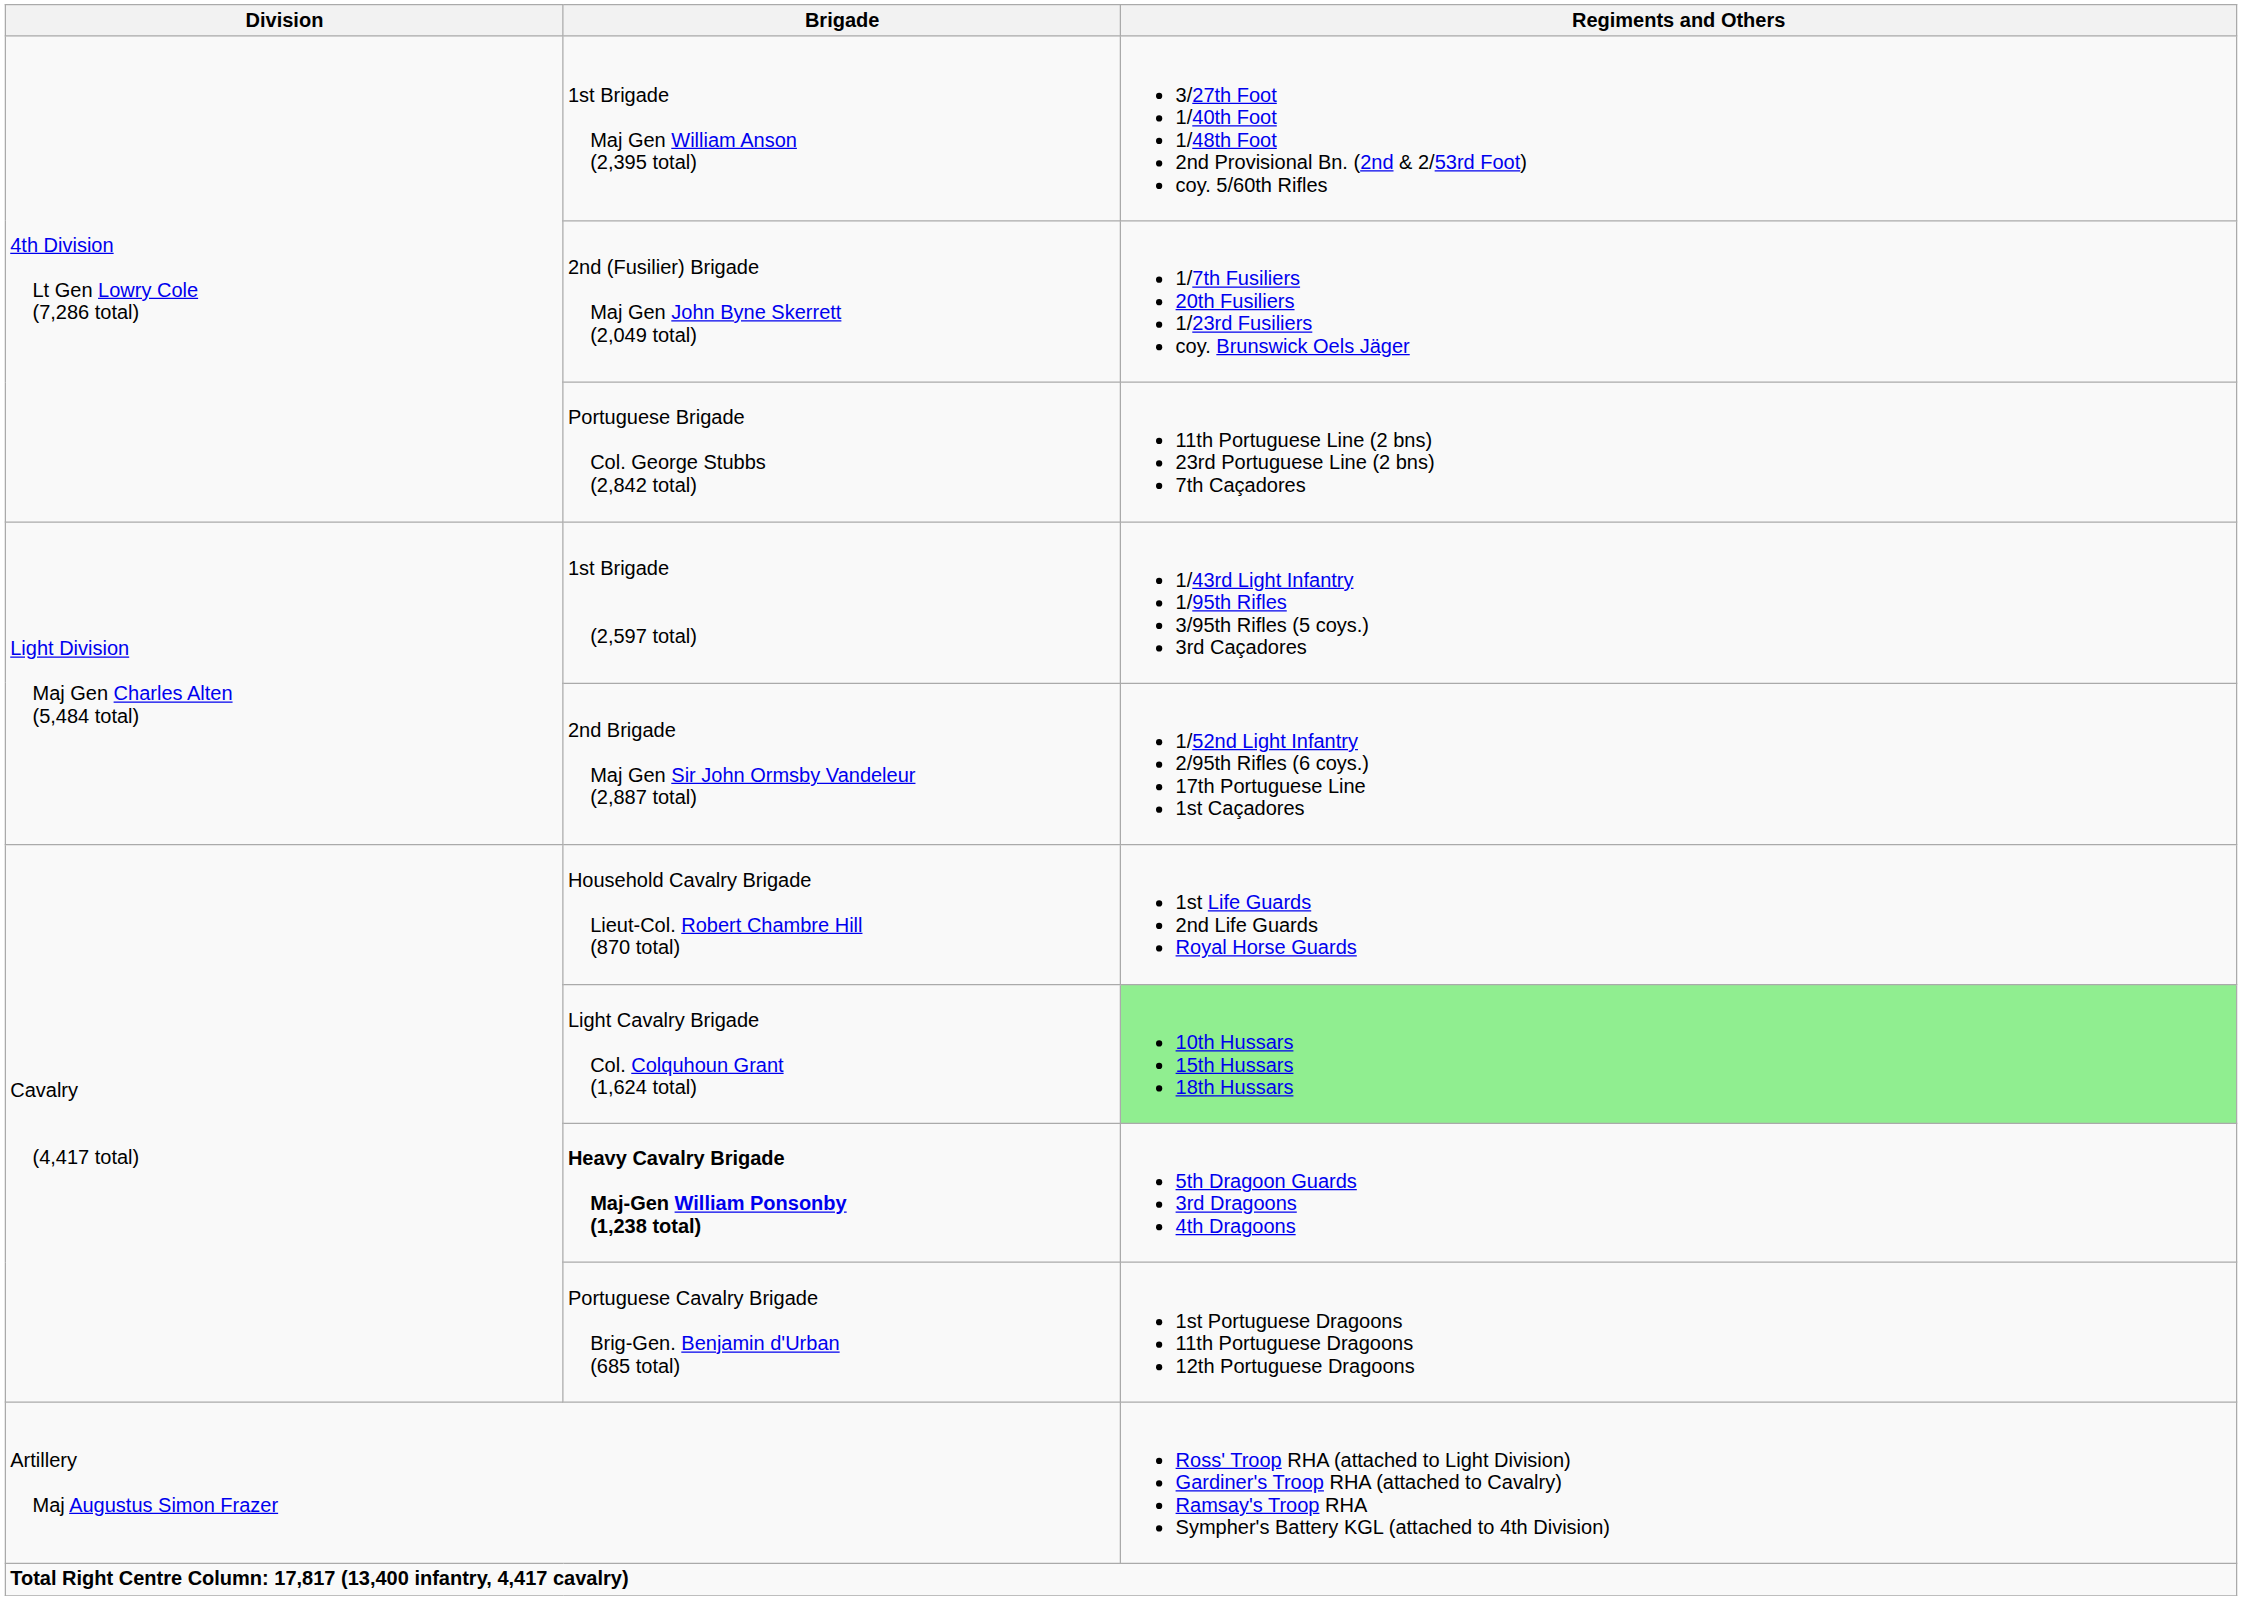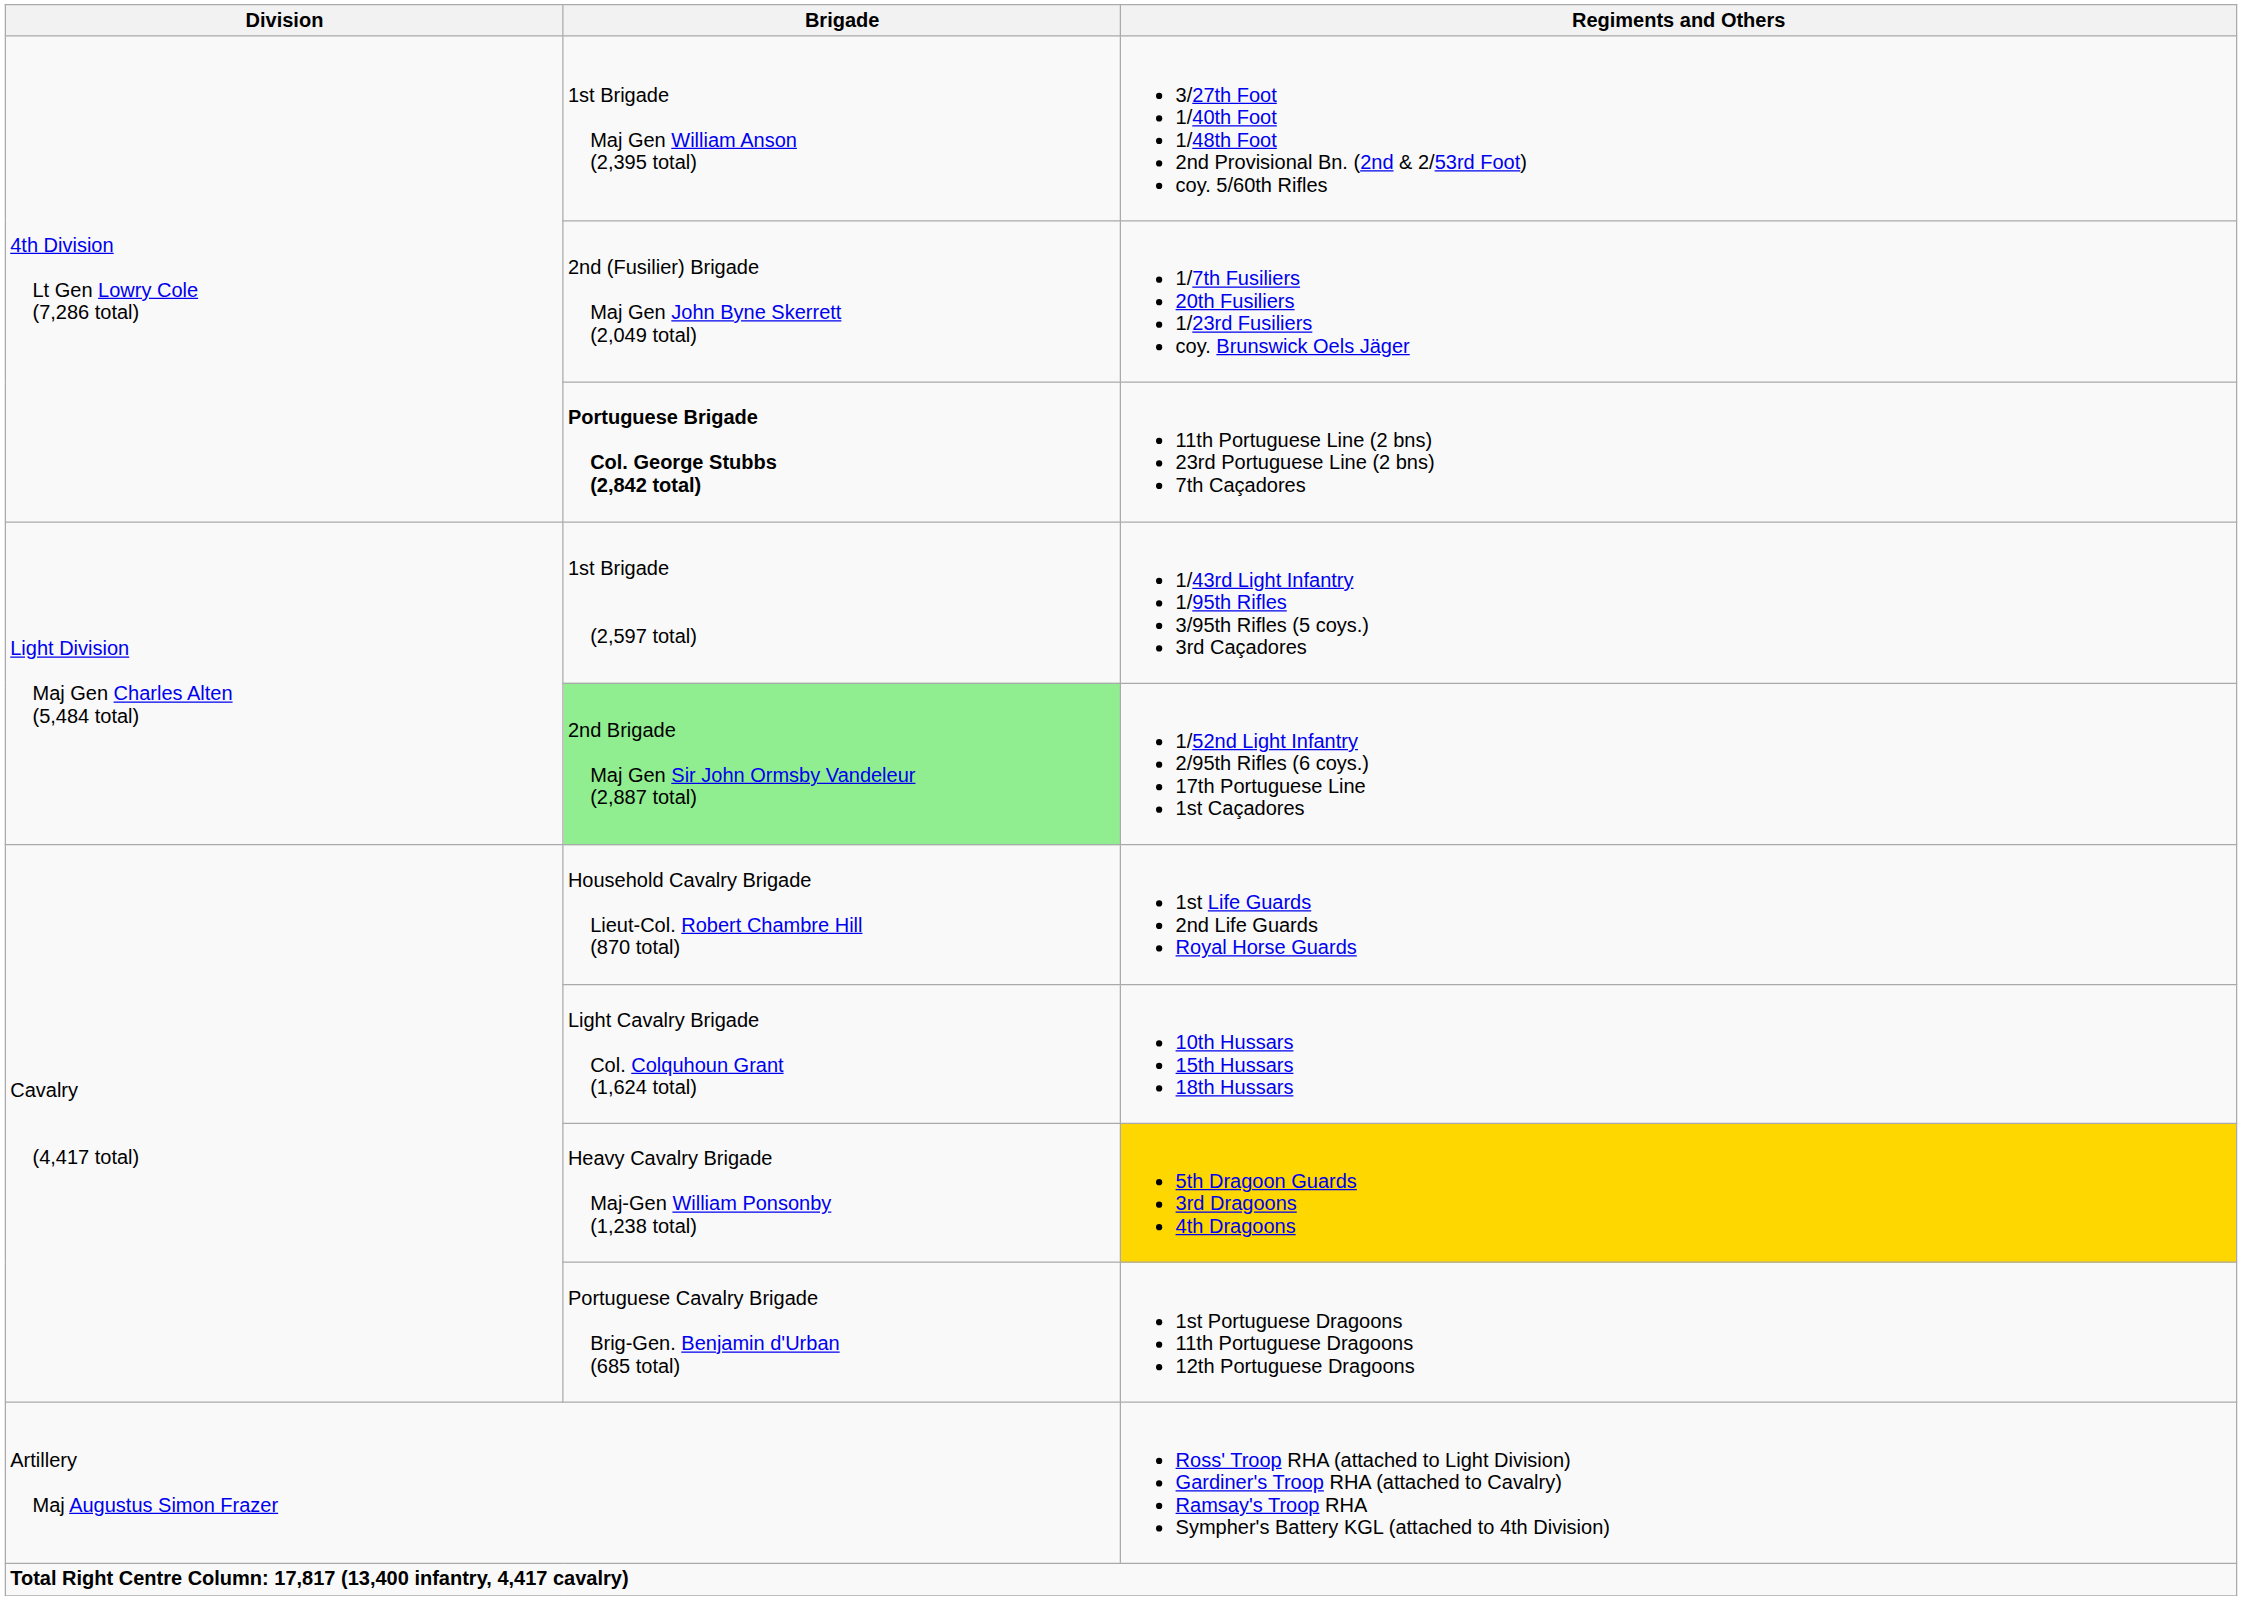(667, 451) normal -> (672, 451) bold
(742, 763) no background -> (742, 763) lightgreen background
(1679, 1065) lightgreen background -> (1679, 1065) no background
(707, 1192) bold -> (700, 1192) normal
(1679, 1204) no background -> (1679, 1204) gold background
